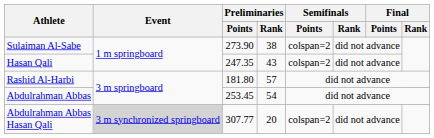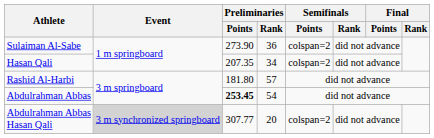(271, 46) 38 -> (271, 46) 36
(240, 62) 247.35 -> (240, 62) 207.35
(271, 62) 43 -> (271, 62) 34
(240, 96) normal -> (240, 96) bold
